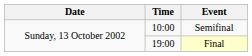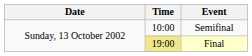(163, 43) no background -> (163, 43) khaki background
